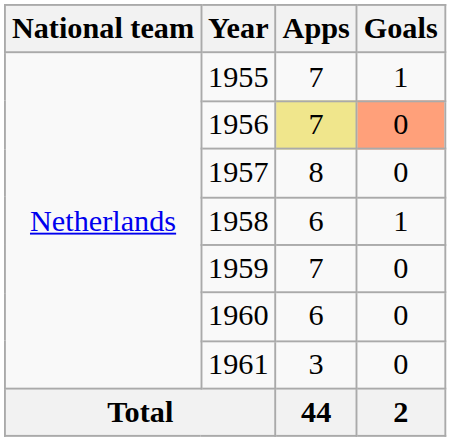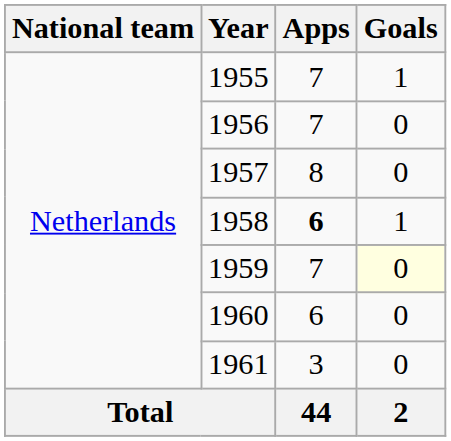(316, 124) khaki background -> (316, 124) no background
(401, 124) lightsalmon background -> (401, 124) no background
(316, 220) normal -> (316, 220) bold
(401, 268) no background -> (401, 268) lightyellow background
